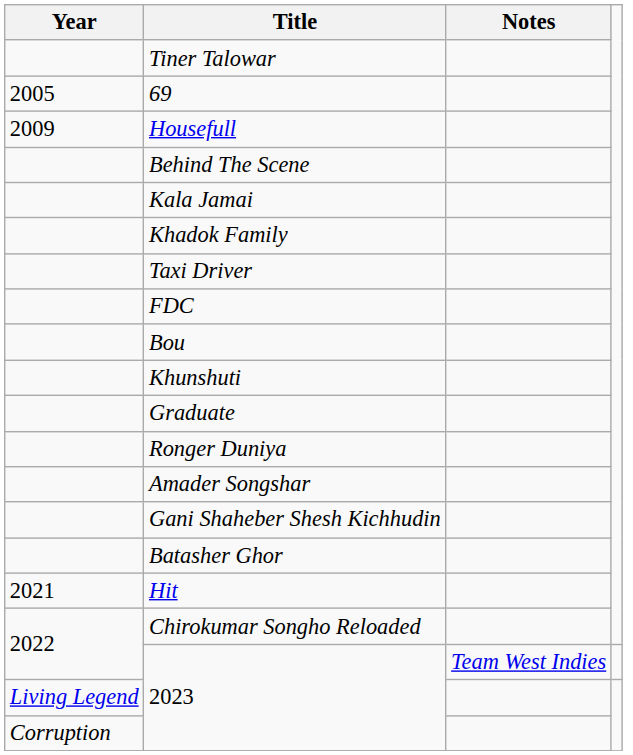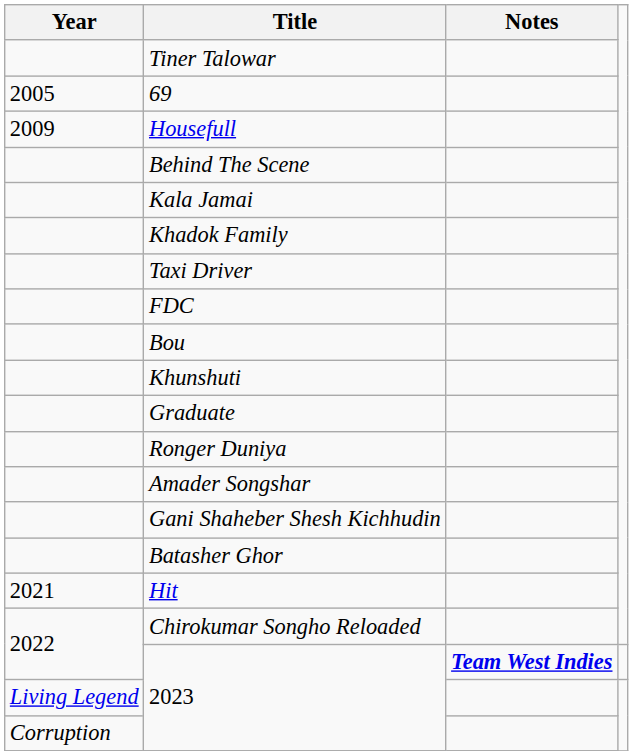(529, 661) normal -> (532, 661) bold
